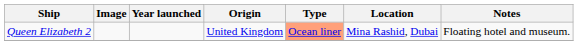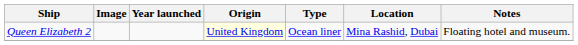(245, 31) no background -> (245, 31) lightyellow background
(315, 31) lightsalmon background -> (315, 31) no background
